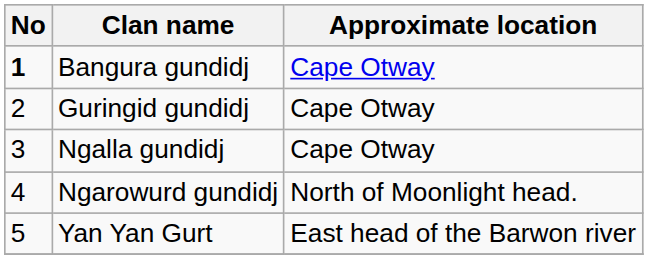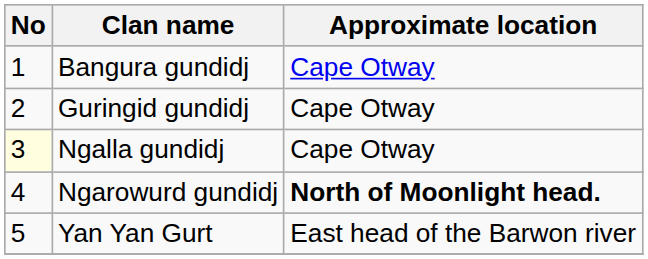(18, 66) bold -> (18, 66) normal
(18, 150) no background -> (18, 150) lightyellow background
(434, 191) normal -> (446, 191) bold
